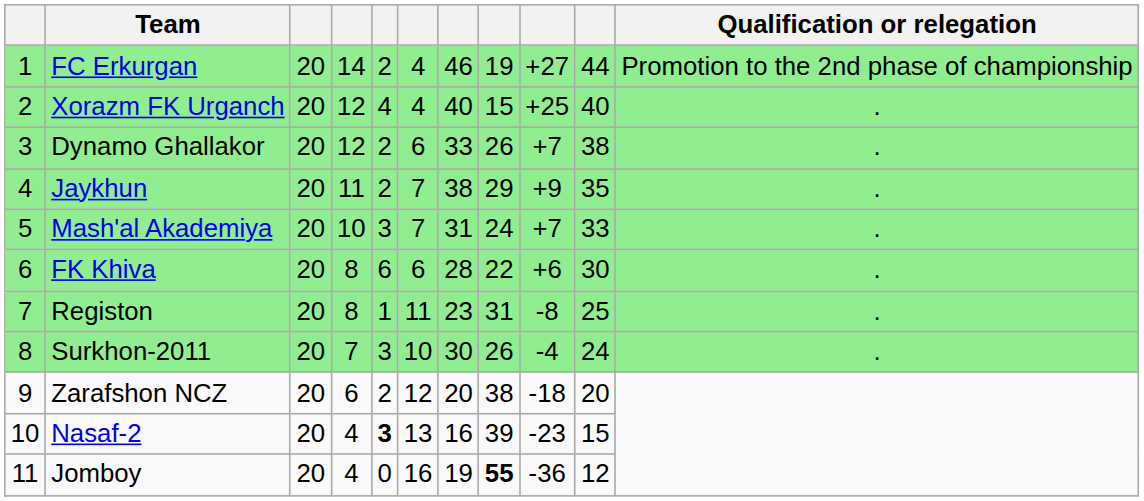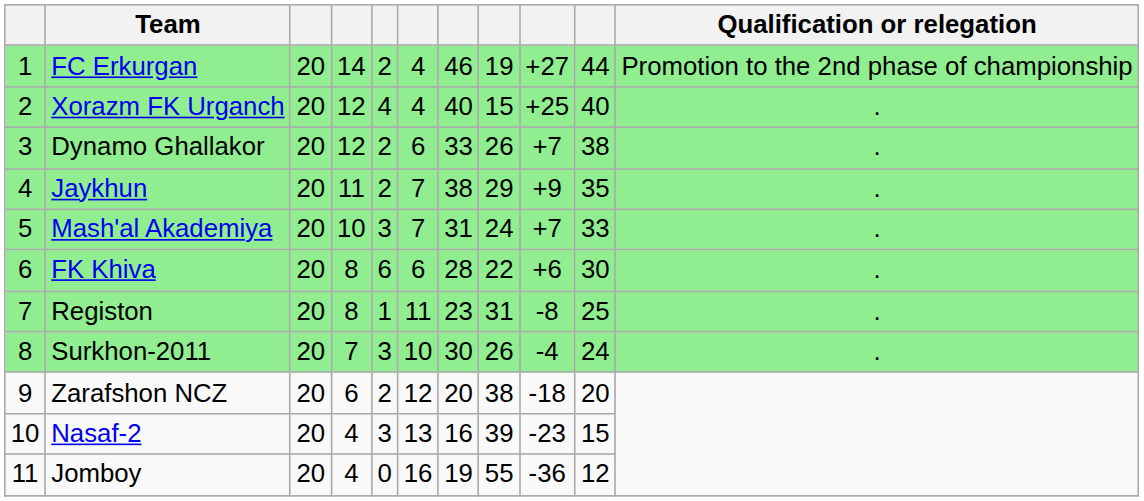(385, 433) bold -> (385, 433) normal
(499, 474) bold -> (499, 474) normal
